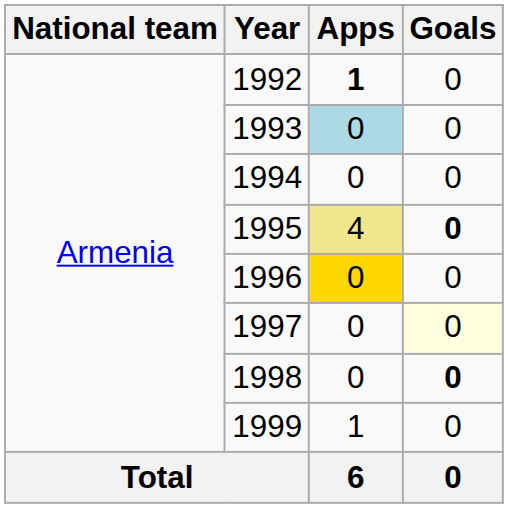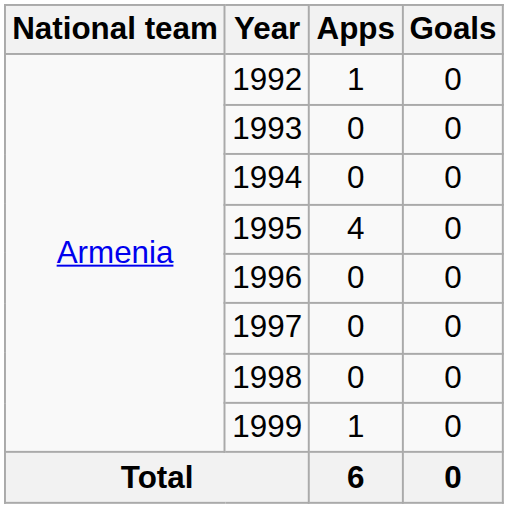(356, 79) bold -> (356, 79) normal
(356, 128) lightblue background -> (356, 128) no background
(356, 228) khaki background -> (356, 228) no background
(453, 228) bold -> (453, 228) normal
(356, 278) gold background -> (356, 278) no background
(453, 327) lightyellow background -> (453, 327) no background
(453, 377) bold -> (453, 377) normal
